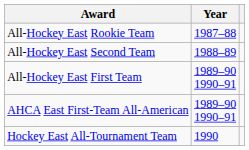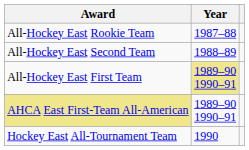(215, 77) no background -> (215, 77) khaki background
(98, 110) no background -> (98, 110) khaki background
